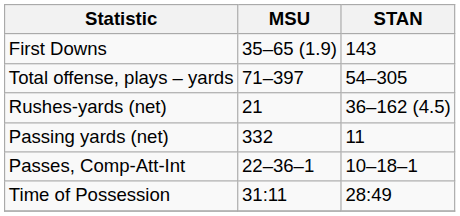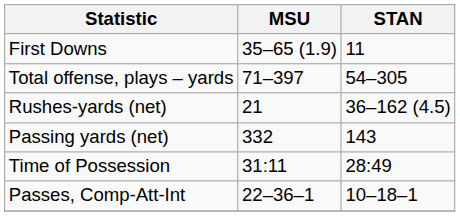(361, 48) 143 -> (355, 48) 11
(355, 136) 11 -> (361, 136) 143
rows swapped: (97, 166) <-> (89, 195)
